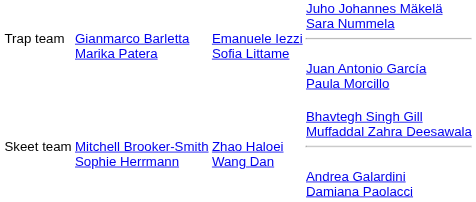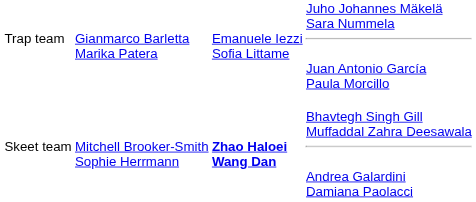(248, 154) normal -> (250, 154) bold
